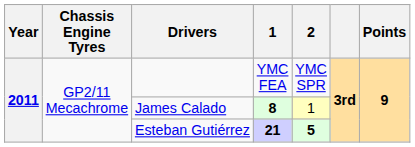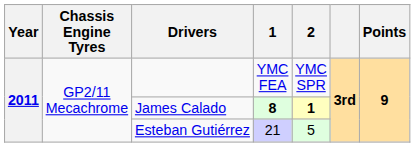(311, 108) normal -> (311, 108) bold
(273, 130) bold -> (273, 130) normal
(311, 130) bold -> (311, 130) normal
